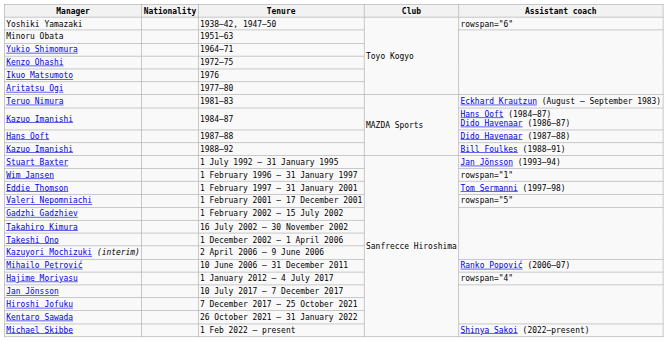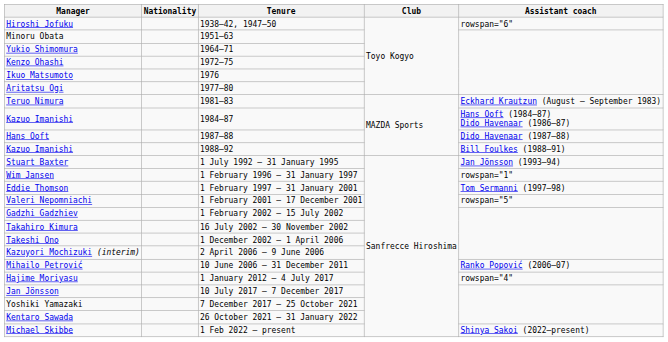(44, 24) Yoshiki Yamazaki -> (40, 24) Hiroshi Jofuku
(40, 304) Hiroshi Jofuku -> (44, 304) Yoshiki Yamazaki
